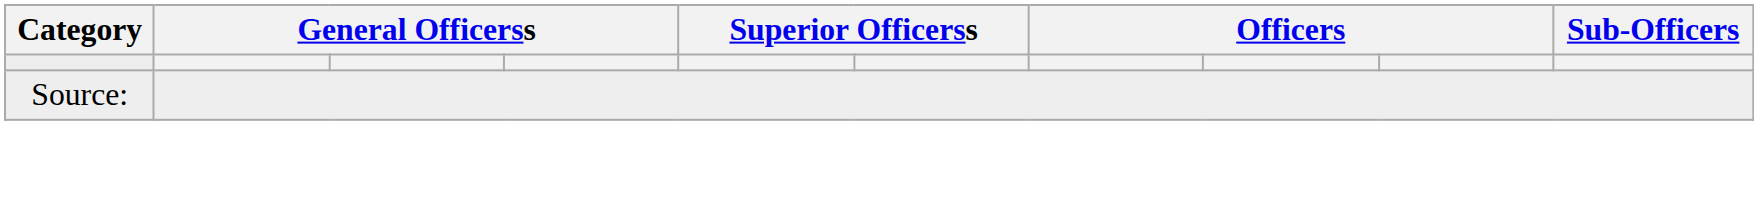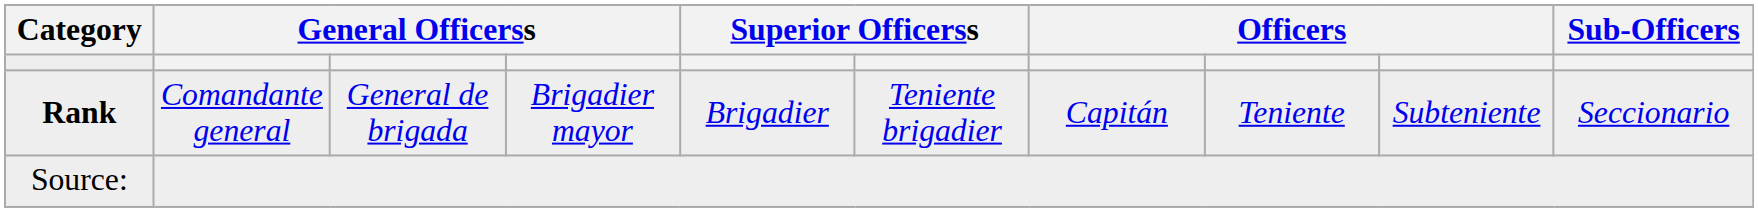+ row: (79, 112)
